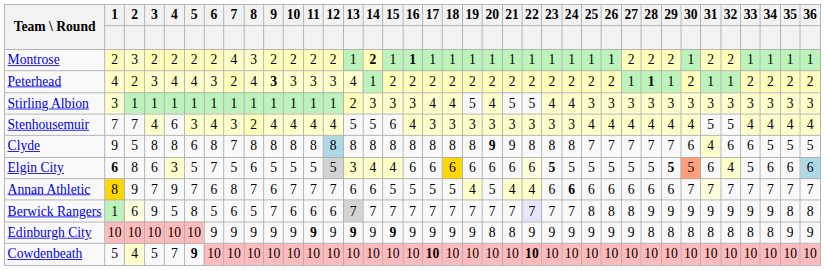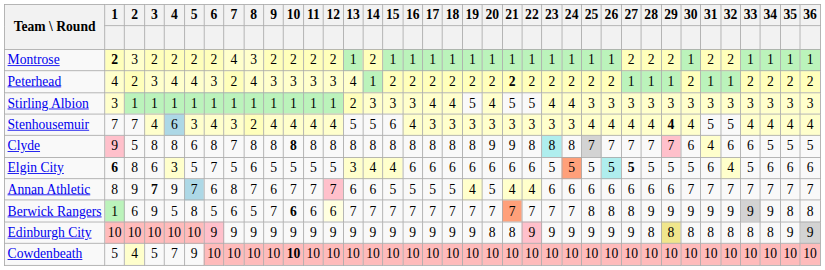(115, 60) normal -> (115, 60) bold
(373, 60) bold -> (373, 60) normal
(413, 60) bold -> (413, 60) normal
(274, 81) bold -> (274, 81) normal
(512, 81) normal -> (512, 81) bold
(651, 81) bold -> (651, 81) normal
(174, 124) no background -> (174, 124) lightblue background
(671, 124) normal -> (671, 124) bold
(115, 146) no background -> (115, 146) pink background
(293, 146) normal -> (293, 146) bold
(333, 146) lightblue background -> (333, 146) no background
(492, 146) bold -> (492, 146) normal
(552, 146) no background -> (552, 146) paleturquoise background
(592, 146) no background -> (592, 146) lightgrey background
(671, 146) no background -> (671, 146) pink background
(333, 167) lightgrey background -> (333, 167) no background
(452, 167) gold background -> (452, 167) no background
(532, 167) lightyellow background -> (532, 167) no background
(552, 167) bold -> (552, 167) normal
(572, 167) no background -> (572, 167) lightsalmon background
(611, 167) no background -> (611, 167) paleturquoise background
(631, 167) normal -> (631, 167) bold
(671, 167) bold -> (671, 167) normal
(691, 167) lightsalmon background -> (691, 167) no background
(810, 167) lightblue background -> (810, 167) no background
(115, 189) gold background -> (115, 189) no background
(154, 189) normal -> (154, 189) bold
(194, 189) no background -> (194, 189) lightblue background
(333, 189) no background -> (333, 189) pink background
(572, 189) bold -> (572, 189) normal
(711, 189) lightyellow background -> (711, 189) no background
(135, 211) lightyellow background -> (135, 211) no background
(293, 211) normal -> (293, 211) bold
(333, 211) no background -> (333, 211) lightyellow background
(353, 211) lightgrey background -> (353, 211) no background
(512, 211) no background -> (512, 211) lightsalmon background
(532, 211) lavender background -> (532, 211) no background
(750, 211) no background -> (750, 211) lightgrey background
(214, 232) no background -> (214, 232) pink background
(313, 232) bold -> (313, 232) normal
(353, 232) bold -> (353, 232) normal
(393, 232) bold -> (393, 232) normal
(532, 232) no background -> (532, 232) pink background
(671, 232) no background -> (671, 232) khaki background
(810, 232) no background -> (810, 232) lightgrey background
(194, 254) bold -> (194, 254) normal
(293, 254) normal -> (293, 254) bold
(433, 254) bold -> (433, 254) normal
(532, 254) bold -> (532, 254) normal
